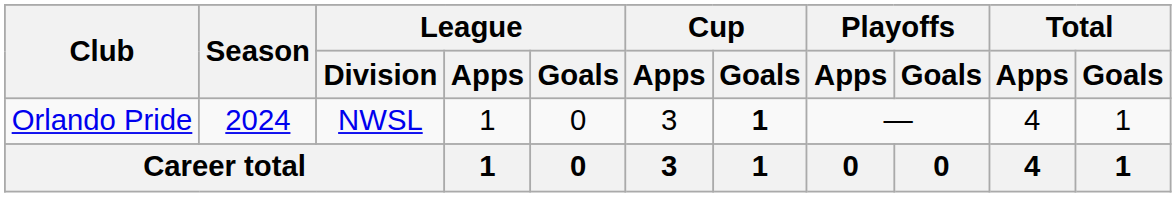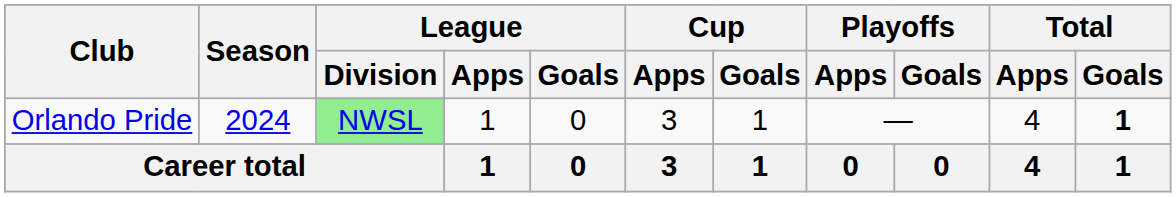(380, 120) no background -> (380, 120) lightgreen background
(760, 120) bold -> (760, 120) normal
(1123, 120) normal -> (1123, 120) bold
